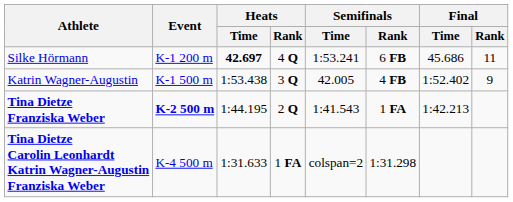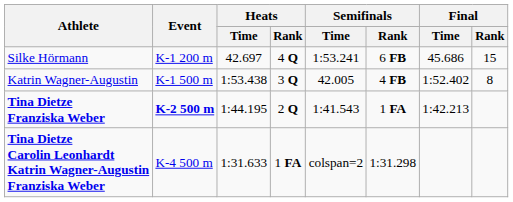(244, 58) bold -> (244, 58) normal
(490, 58) 11 -> (490, 58) 15
(490, 80) 9 -> (490, 80) 8
